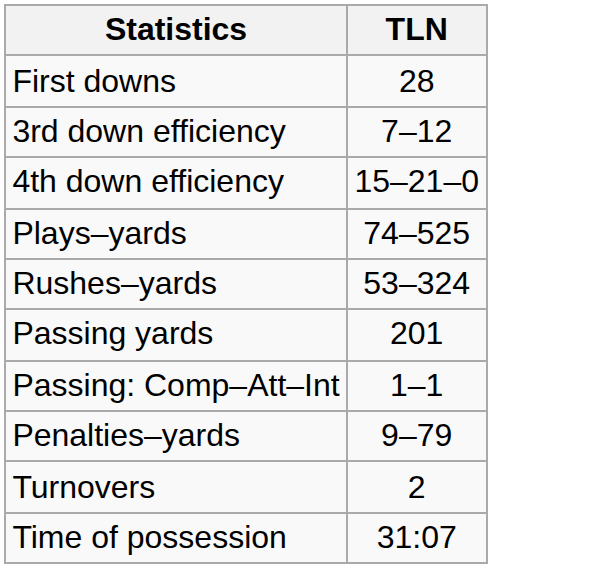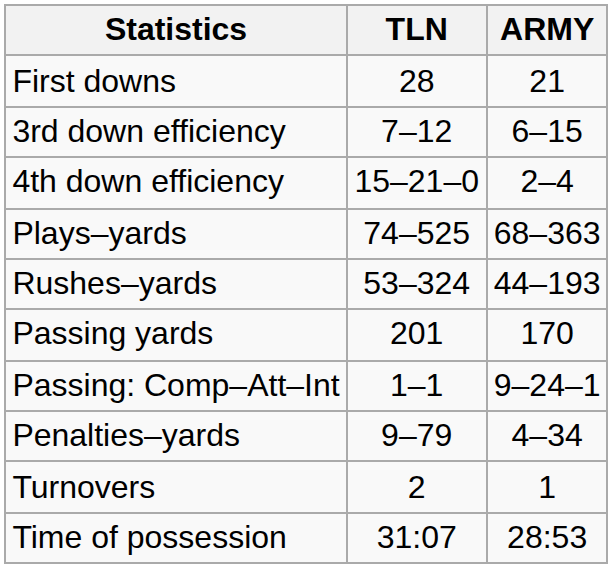+ column: (547, 29)
